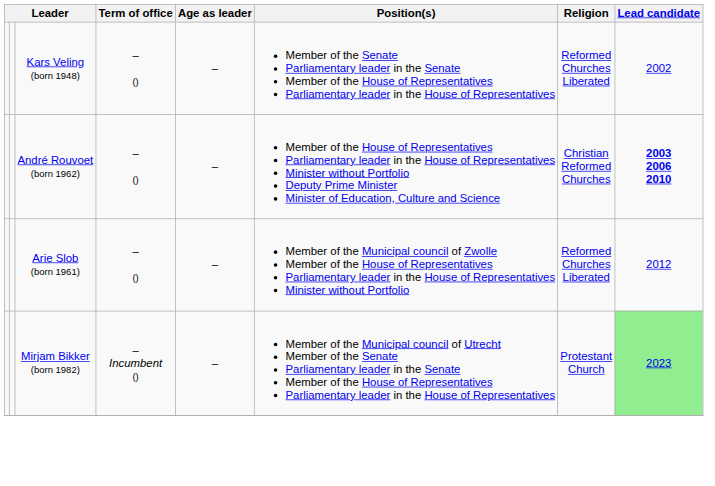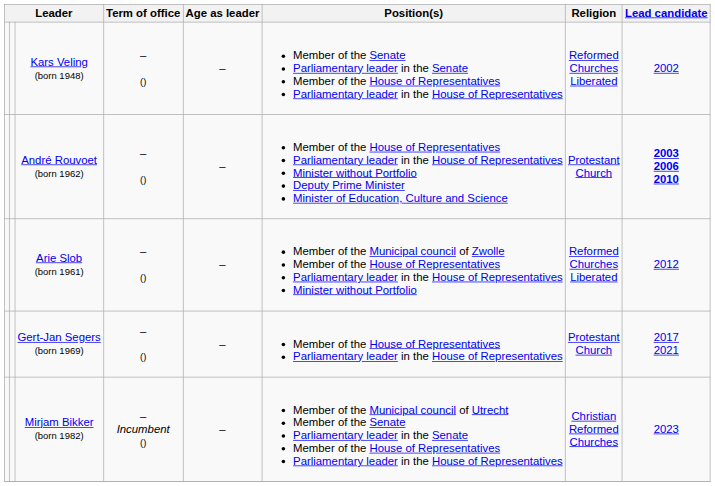(586, 166) Christian Reformed Churches -> (594, 166) Protestant Church
+ row: (59, 344)
(586, 363) Protestant Church -> (594, 429) Christian Reformed Churches
(659, 363) lightgreen background -> (666, 429) no background
